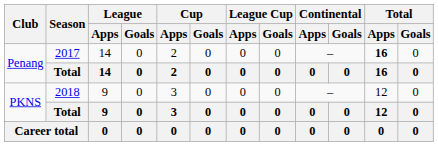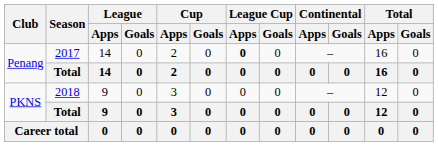(243, 53) normal -> (243, 53) bold
(381, 53) bold -> (381, 53) normal
